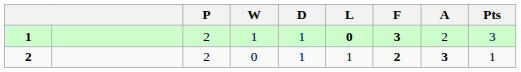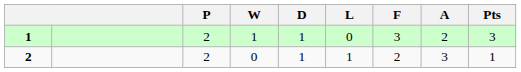(349, 36) bold -> (349, 36) normal
(397, 36) bold -> (397, 36) normal
(397, 57) bold -> (397, 57) normal
(445, 57) bold -> (445, 57) normal
